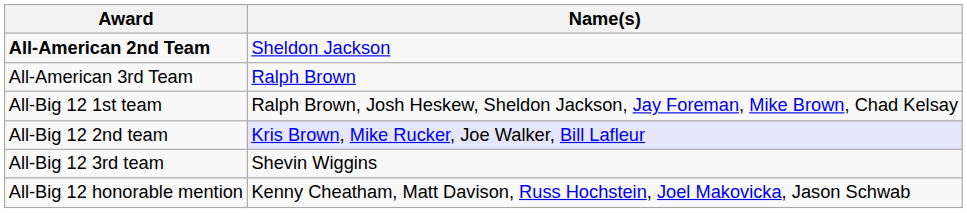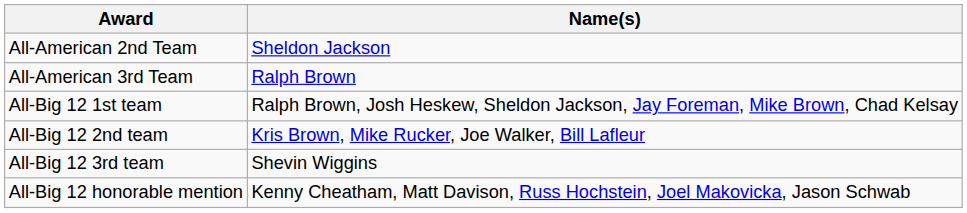(109, 47) bold -> (103, 47) normal
(448, 134) lavender background -> (448, 134) no background
